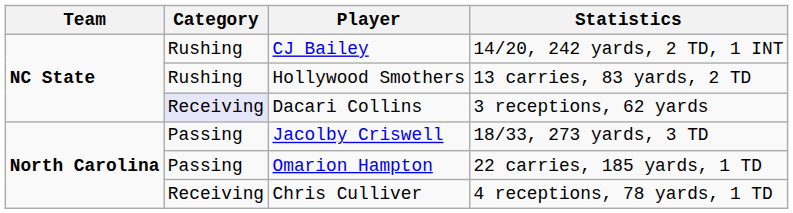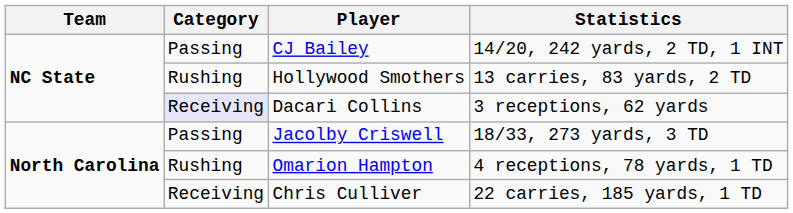(205, 49) Rushing -> (205, 49) Passing
(205, 165) Passing -> (205, 165) Rushing
(618, 165) 22 carries, 185 yards, 1 TD -> (623, 165) 4 receptions, 78 yards, 1 TD
(623, 194) 4 receptions, 78 yards, 1 TD -> (618, 194) 22 carries, 185 yards, 1 TD
